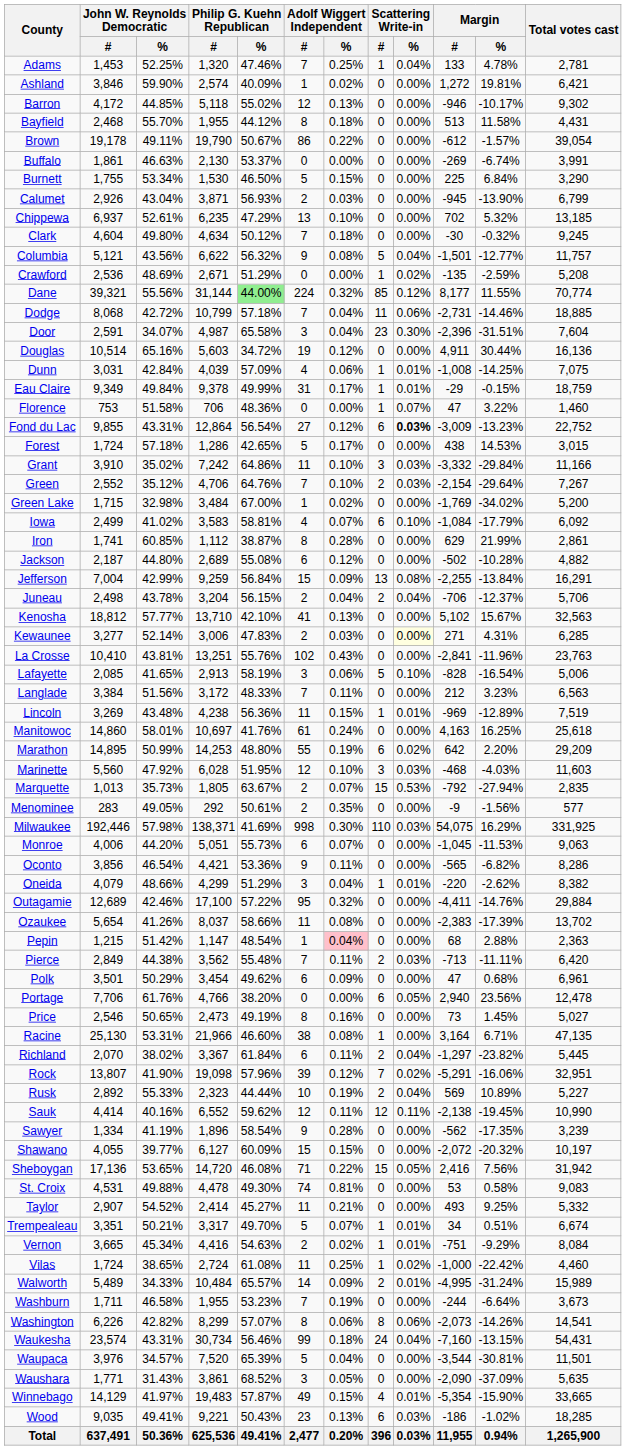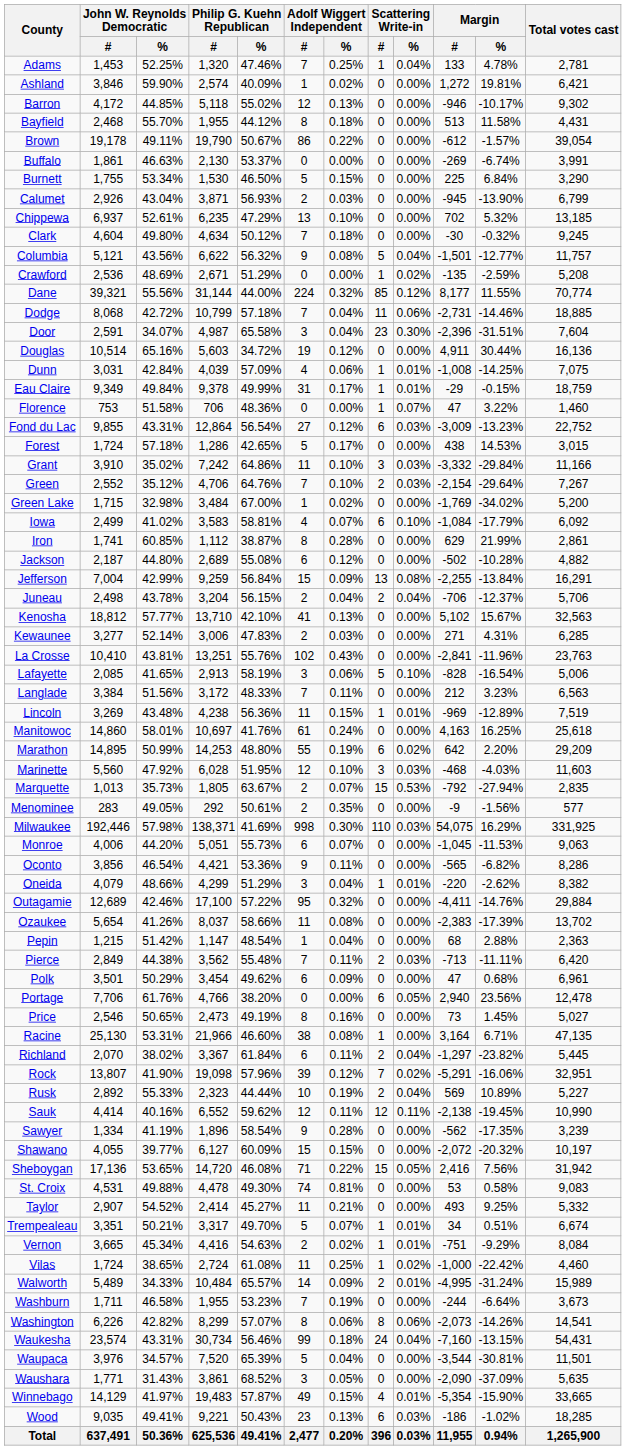(261, 293) lightgreen background -> (261, 293) no background
(414, 427) bold -> (414, 427) normal
(414, 636) lightyellow background -> (414, 636) no background
(346, 941) pink background -> (346, 941) no background
